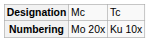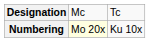(88, 29) no background -> (88, 29) lightyellow background
